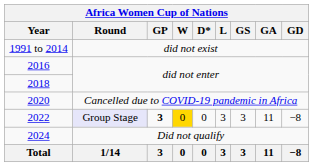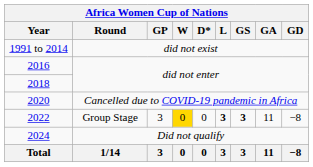(110, 118) lavender background -> (110, 118) no background
(160, 118) bold -> (160, 118) normal
(223, 118) normal -> (223, 118) bold
(243, 118) normal -> (243, 118) bold
